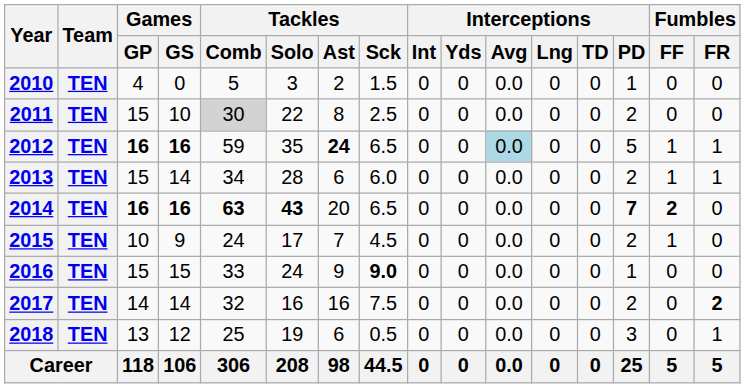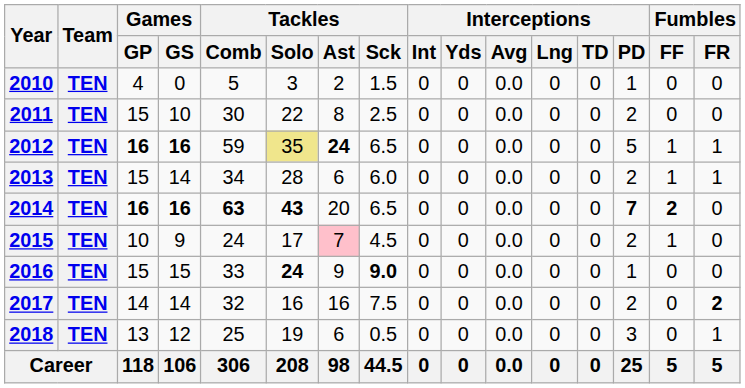(233, 114) lightgrey background -> (233, 114) no background
(292, 146) no background -> (292, 146) khaki background
(509, 146) lightblue background -> (509, 146) no background
(339, 240) no background -> (339, 240) pink background
(292, 271) normal -> (292, 271) bold
